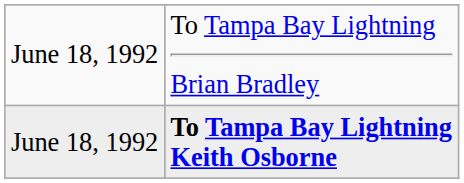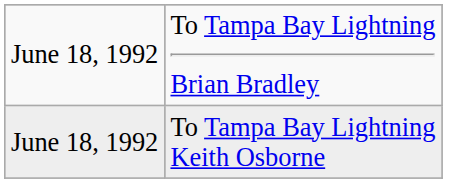(311, 141) bold -> (303, 141) normal
